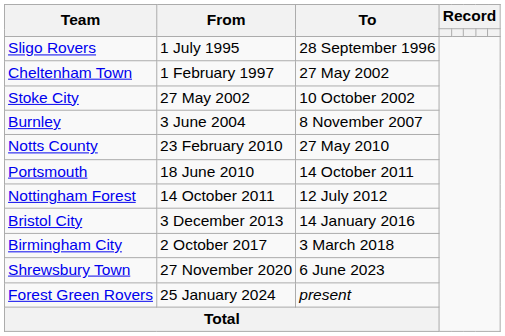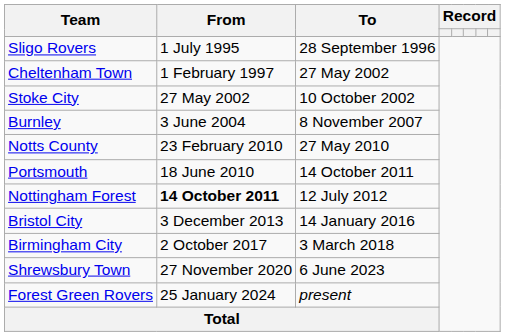(217, 196) normal -> (220, 196) bold
